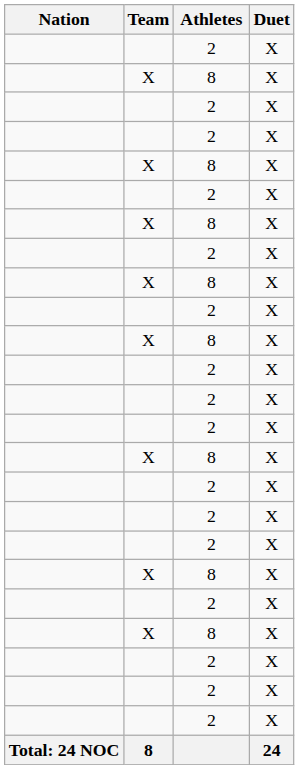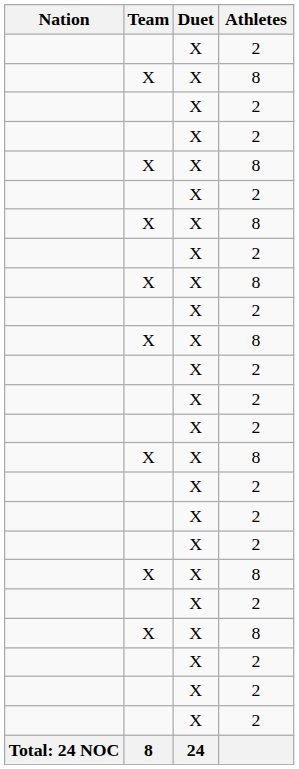columns swapped: (272, 19) <-> (211, 19)
